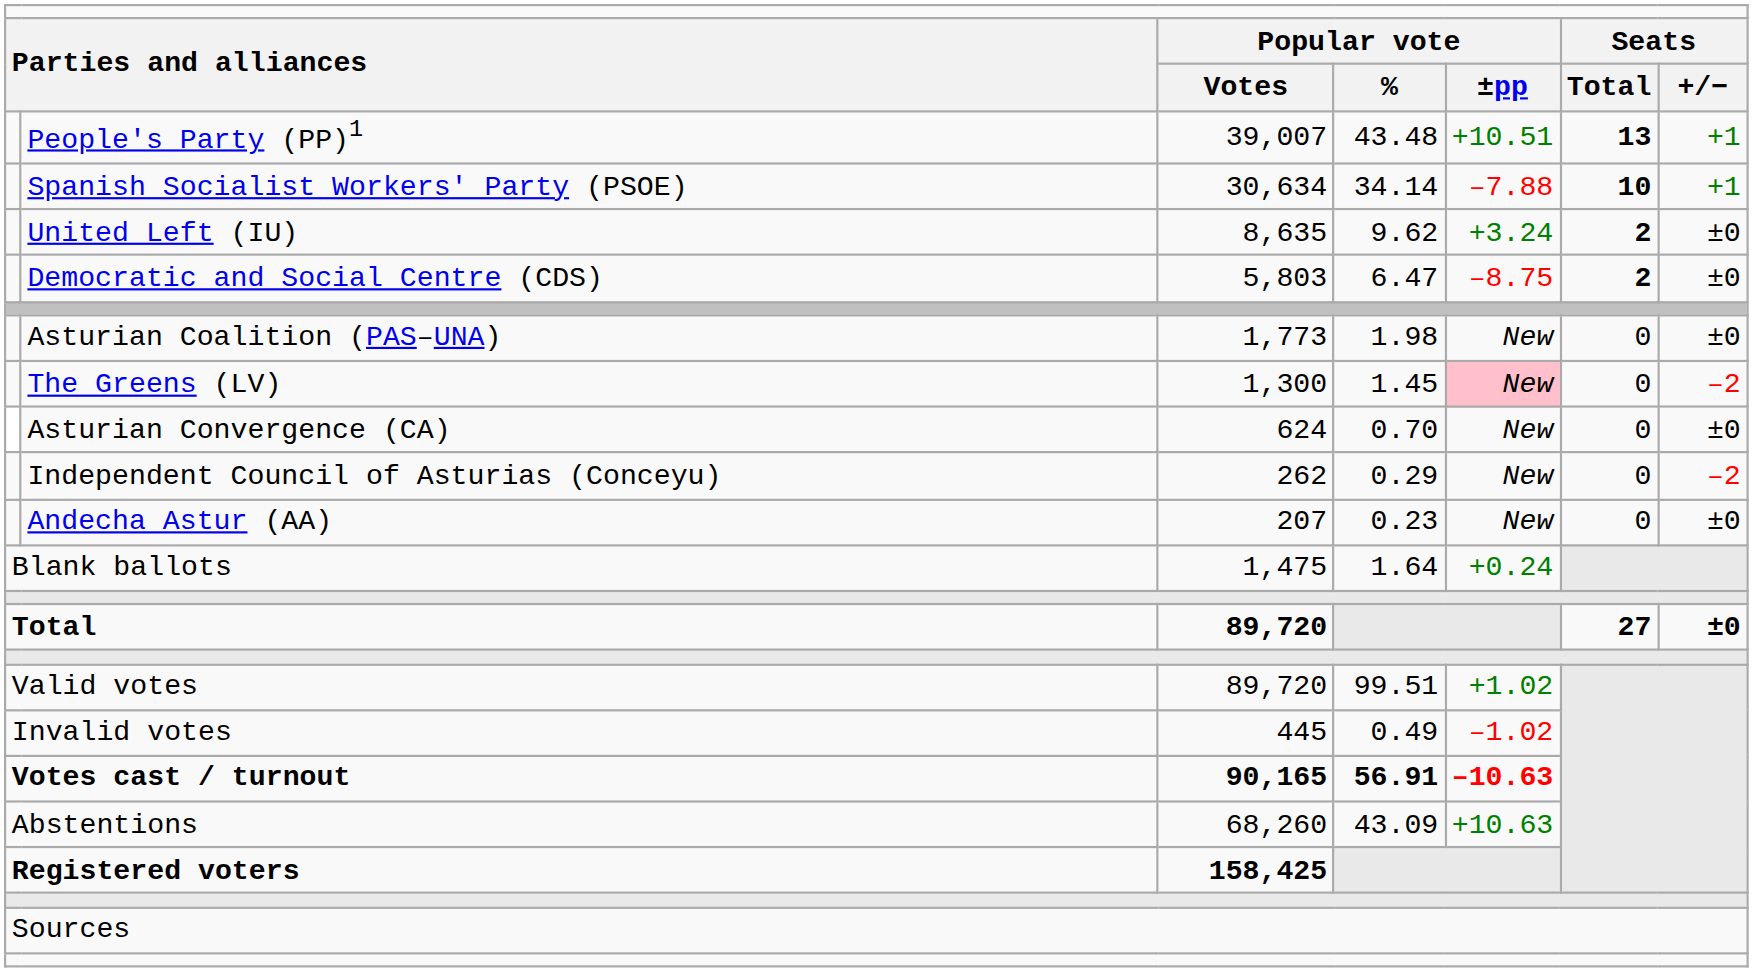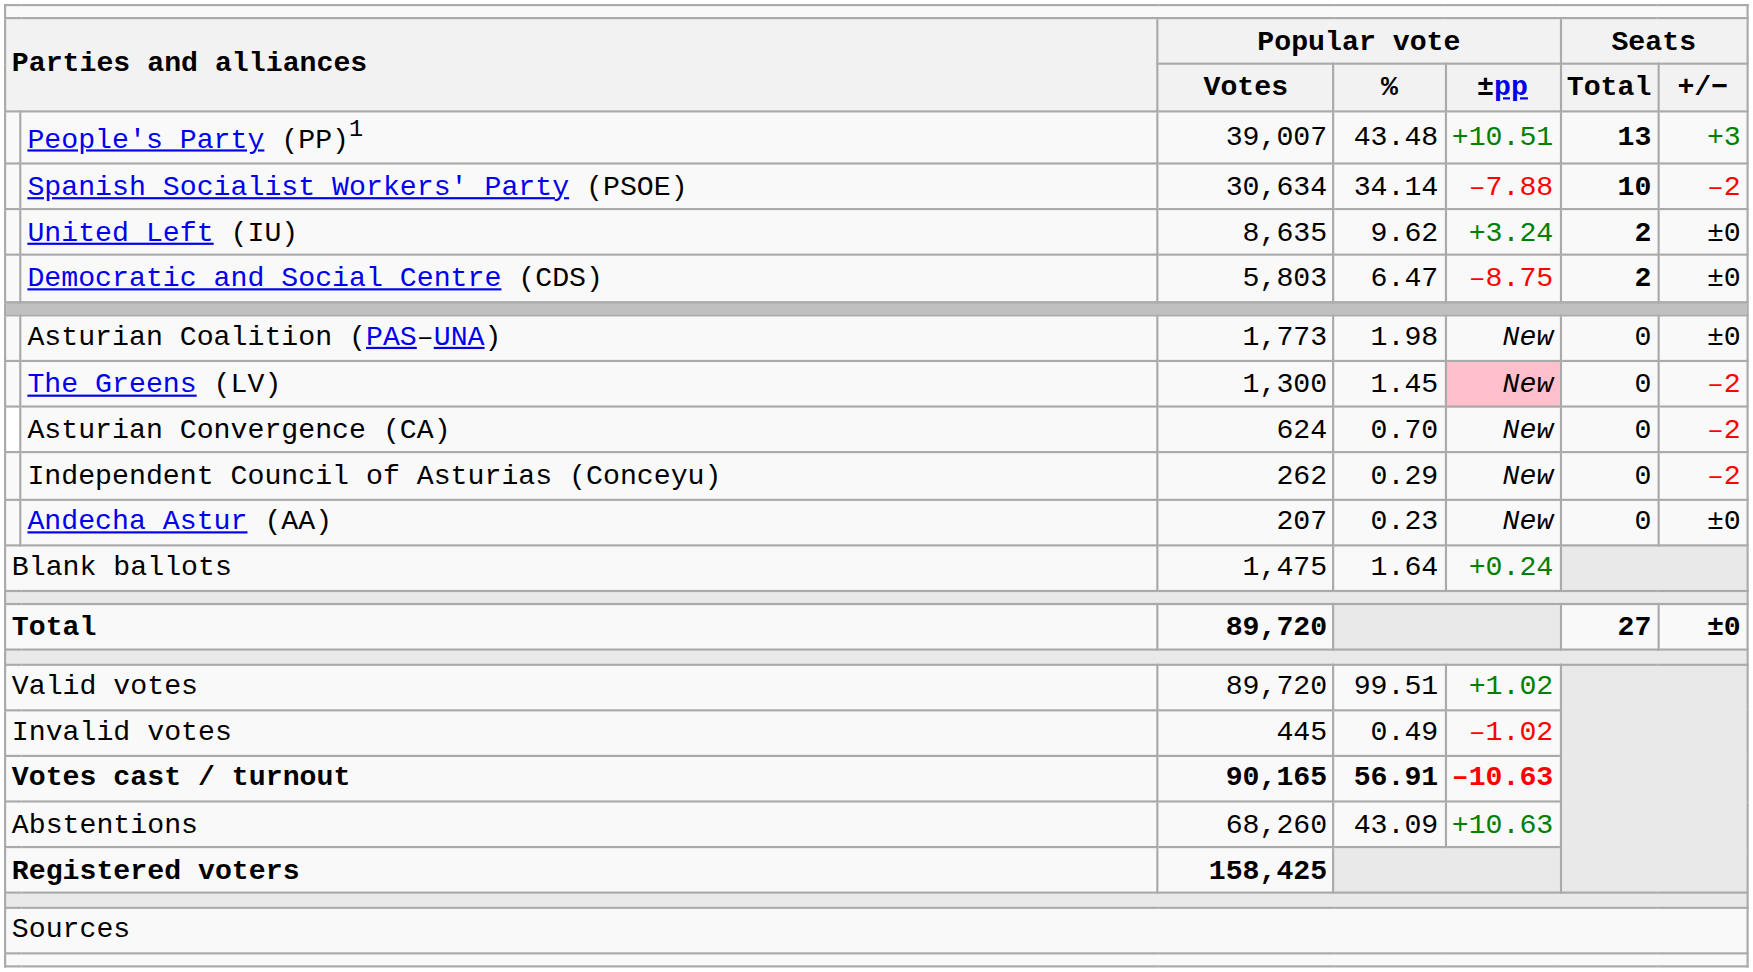(1724, 137) +1 -> (1724, 137) +3
(1724, 187) +1 -> (1724, 187) –2
(1724, 430) ±0 -> (1724, 430) –2
